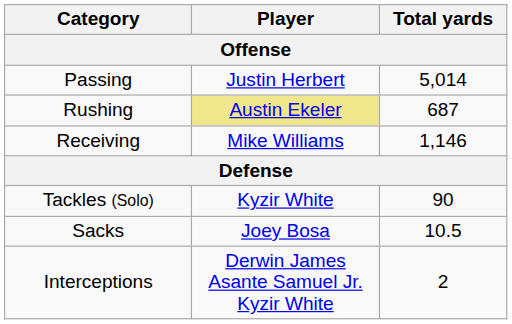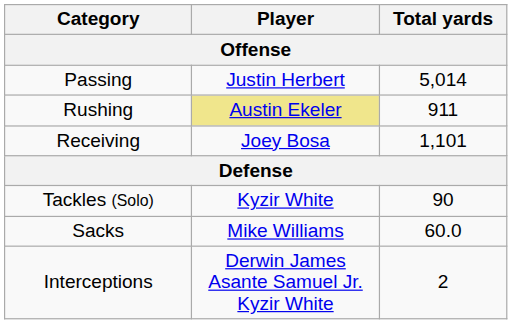(443, 110) 687 -> (443, 110) 911
(286, 140) Mike Williams -> (286, 140) Joey Bosa
(443, 140) 1,146 -> (443, 140) 1,101
(286, 230) Joey Bosa -> (286, 230) Mike Williams
(443, 230) 10.5 -> (443, 230) 60.0
